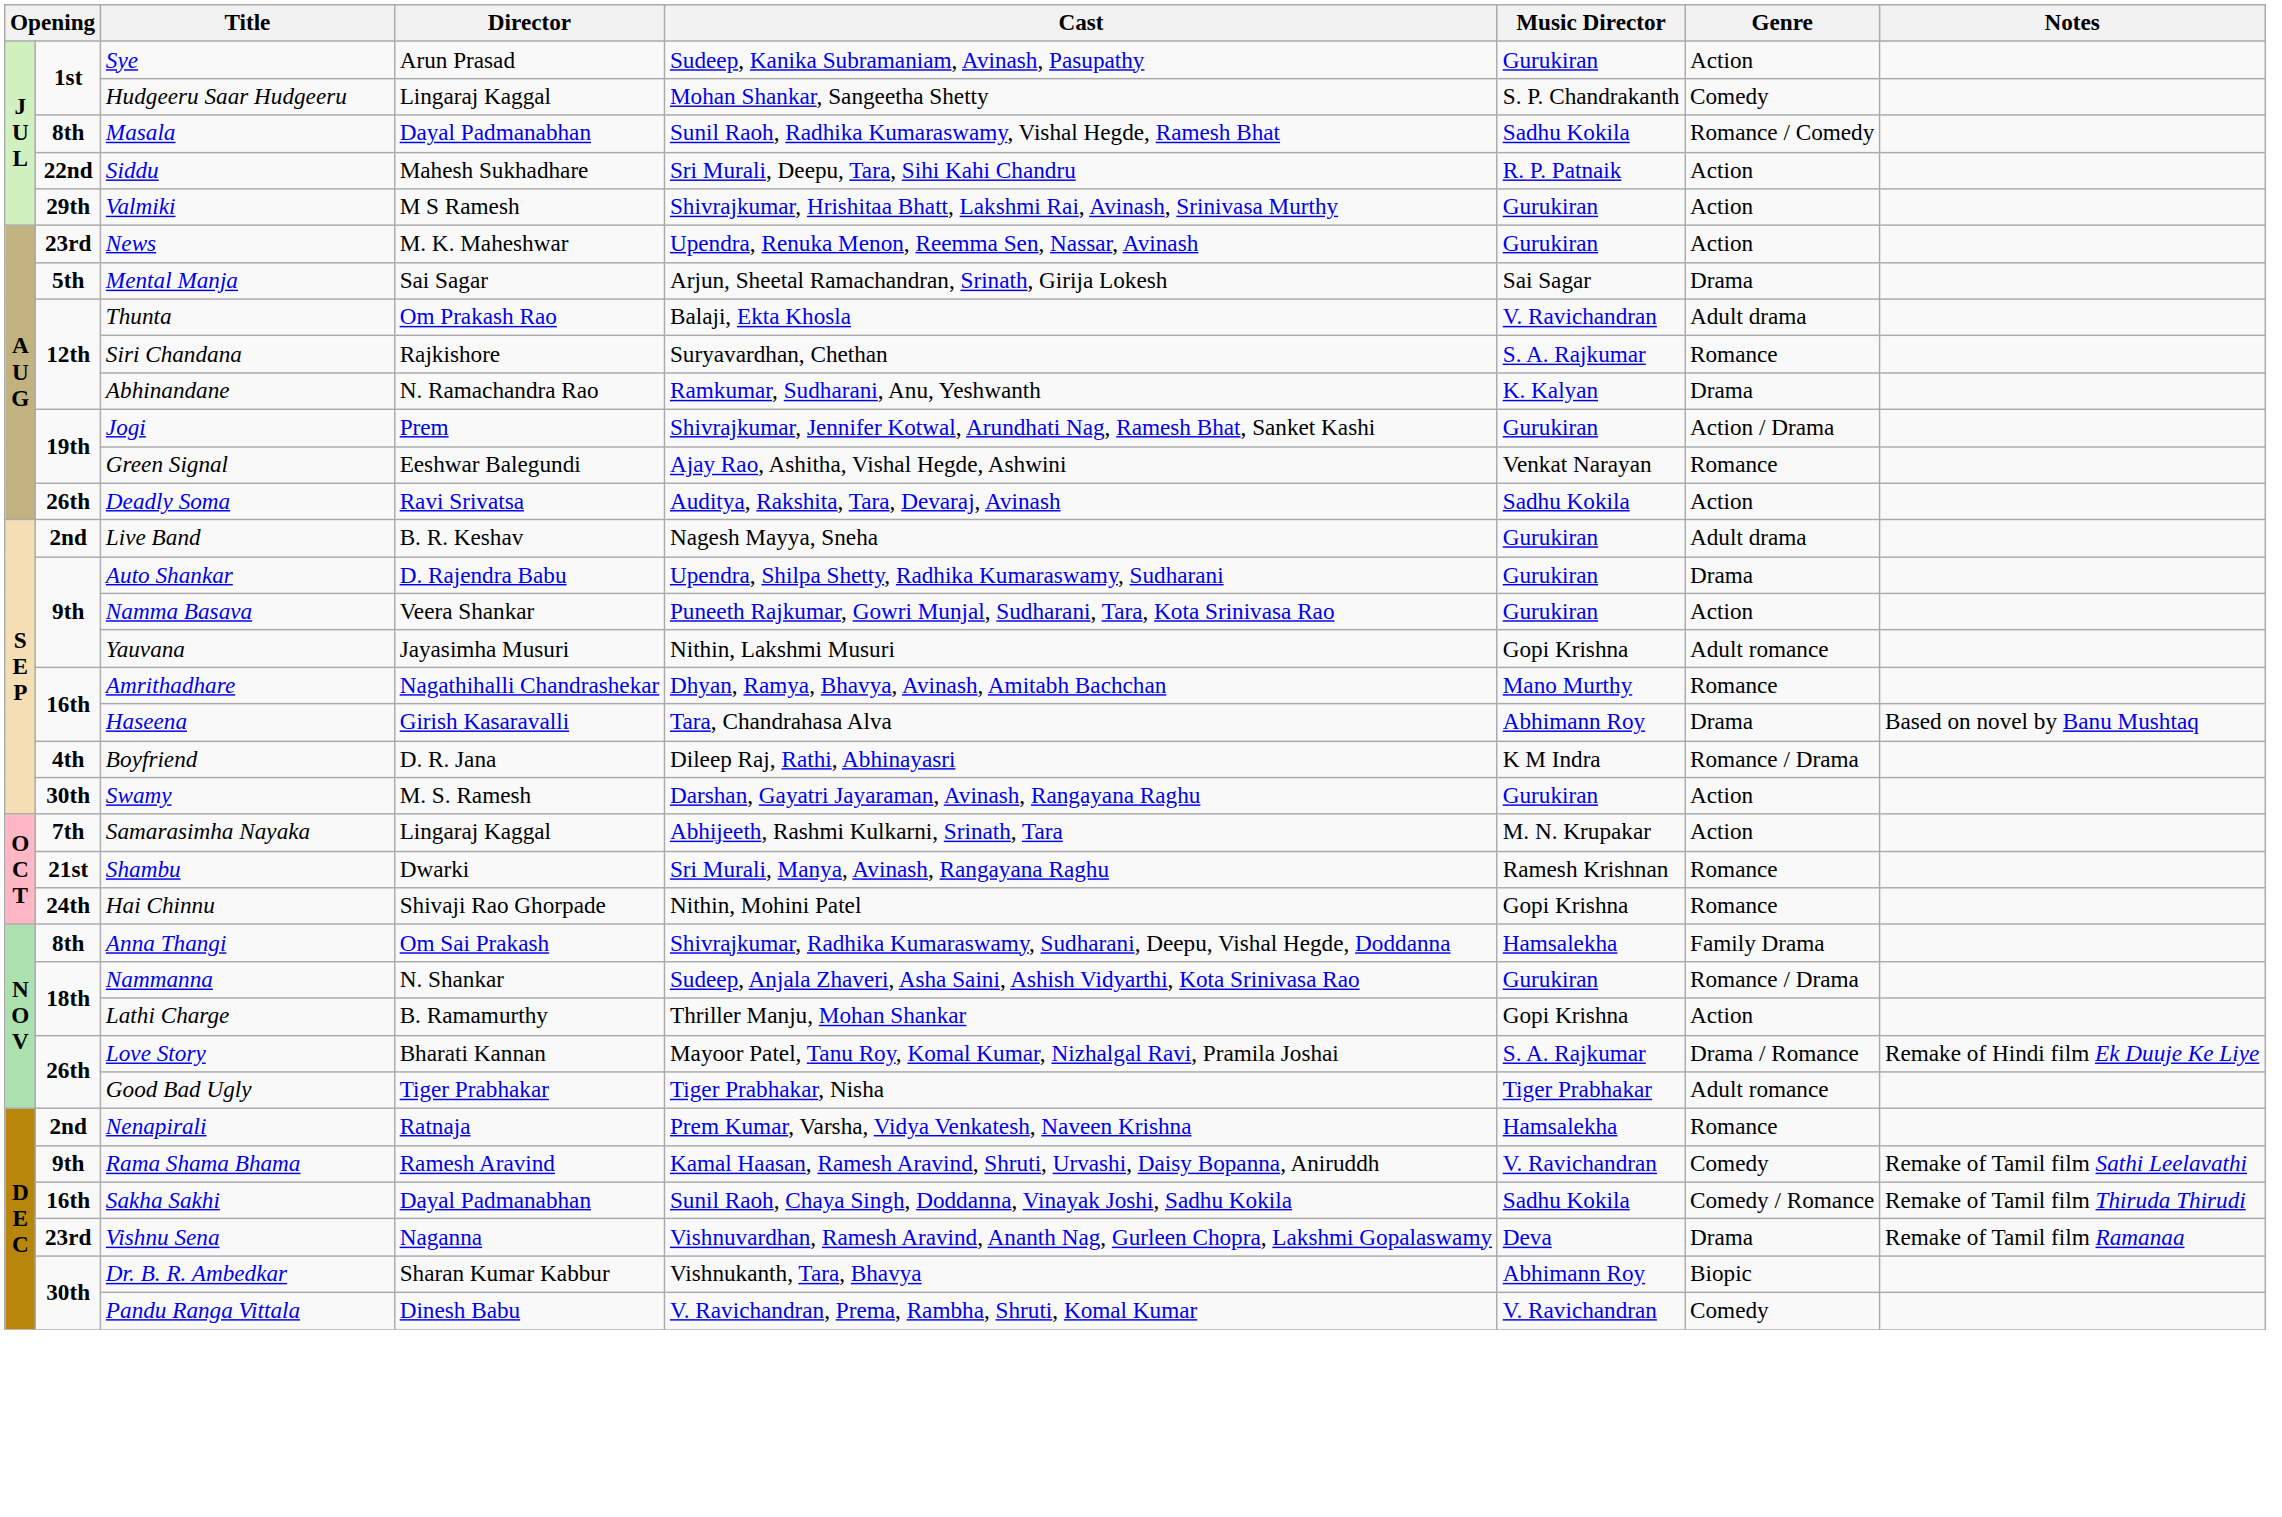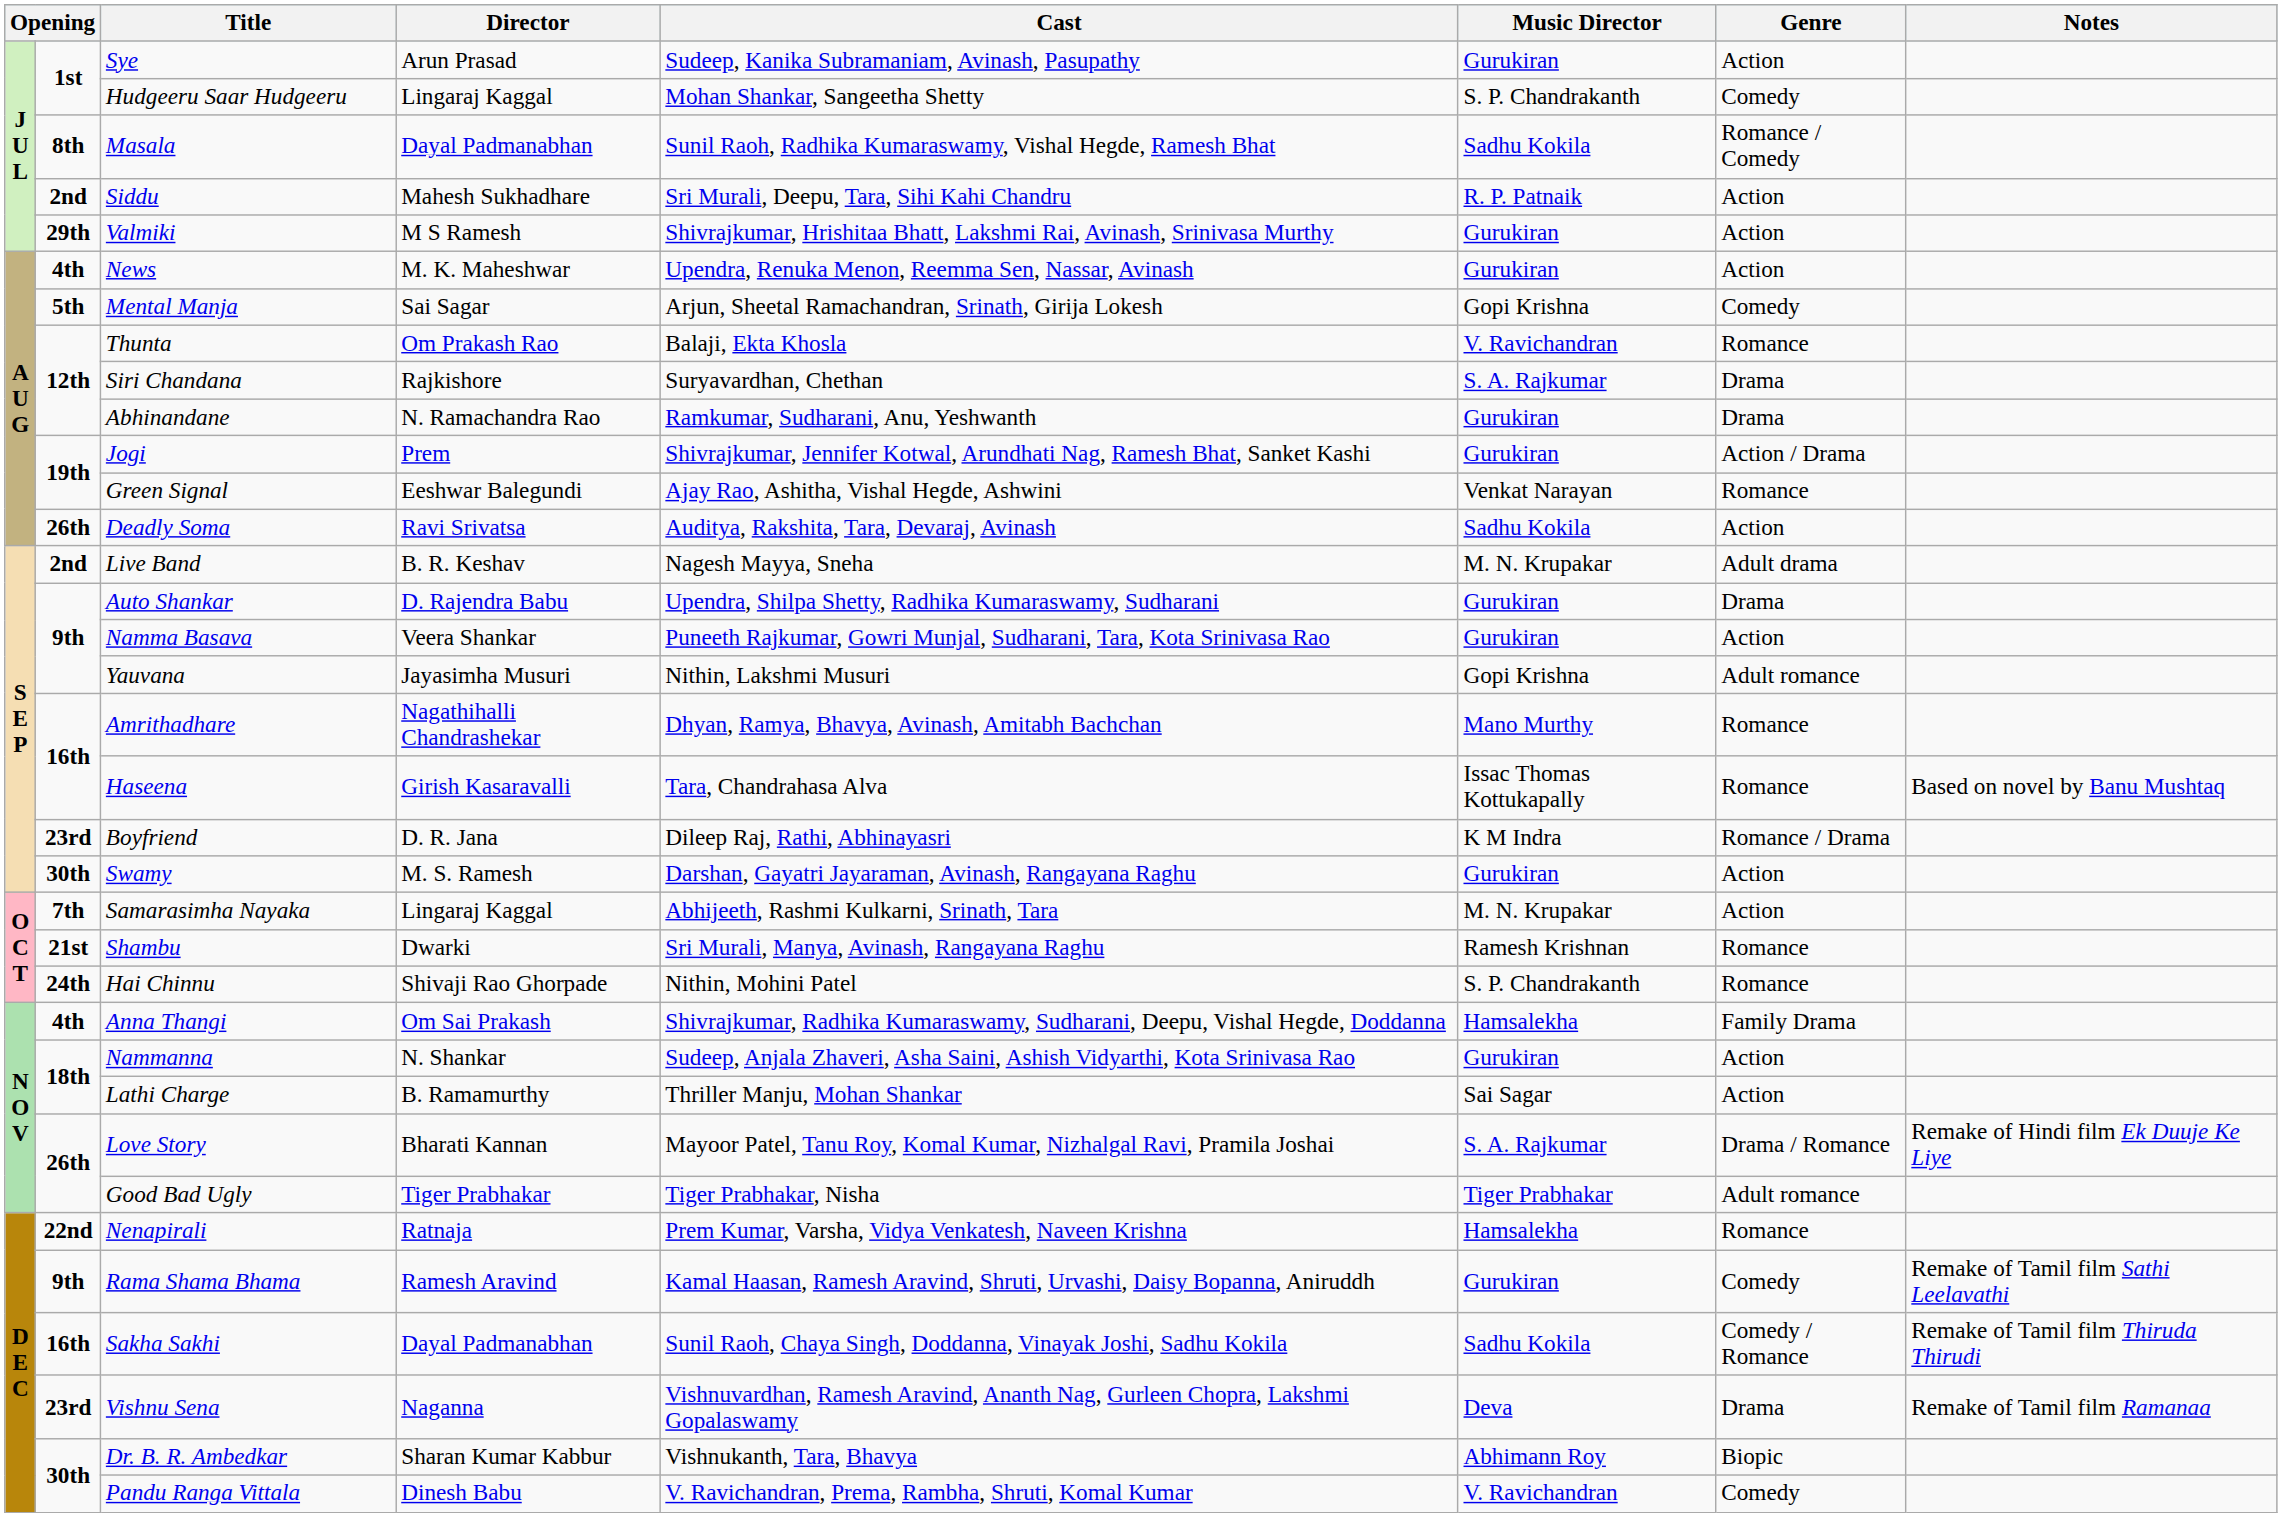(68, 170) 22nd -> (68, 196) 2nd
(68, 243) 23rd -> (68, 269) 4th
(1547, 280) Sai Sagar -> (1526, 306) Gopi Krishna
(1722, 280) Drama -> (1761, 306) Comedy
(1748, 317) Adult drama -> (1765, 343) Romance
(1734, 354) Romance -> (1753, 380) Drama
(1550, 390) K. Kalyan -> (1511, 416) Gurukiran
(1550, 538) Gurukiran -> (1538, 564) M. N. Krupakar
(1574, 721) Abhimann Roy -> (1527, 787) Issac Thomas Kottukapally
(1722, 721) Drama -> (1765, 787) Romance
(68, 758) 4th -> (68, 837) 23rd
(1566, 905) Gopi Krishna -> (1552, 984) S. P. Chandrakanth
(68, 942) 8th -> (68, 1021) 4th
(1774, 979) Romance / Drama -> (1753, 1057) Action
(1566, 1016) Gopi Krishna -> (1508, 1094) Sai Sagar
(68, 1126) 2nd -> (68, 1231) 22nd
(1580, 1163) V. Ravichandran -> (1511, 1280) Gurukiran
